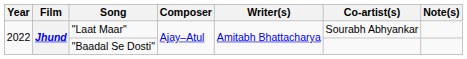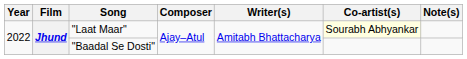(372, 29) no background -> (372, 29) lightyellow background
